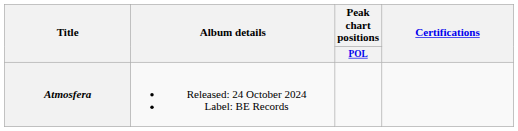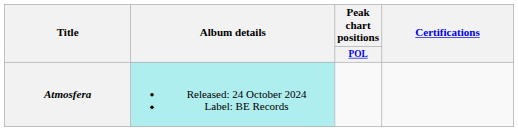(233, 101) no background -> (233, 101) paleturquoise background
